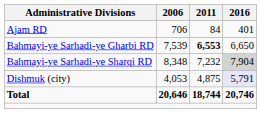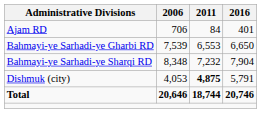(209, 45) bold -> (209, 45) normal
(242, 62) lightgrey background -> (242, 62) no background
(209, 78) normal -> (209, 78) bold
(242, 78) lavender background -> (242, 78) no background
